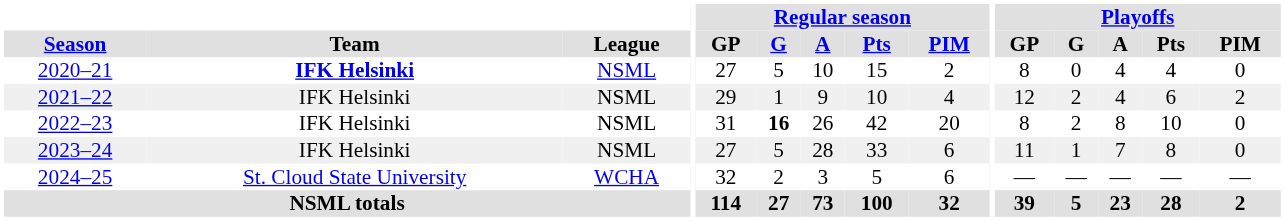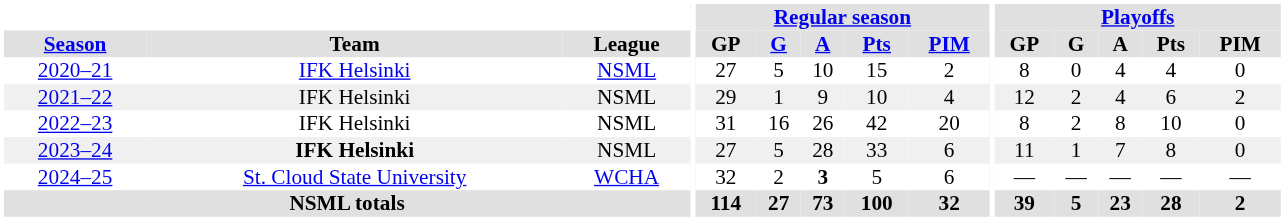(355, 70) bold -> (355, 70) normal
(779, 123) bold -> (779, 123) normal
(355, 150) normal -> (355, 150) bold
(823, 176) normal -> (823, 176) bold
